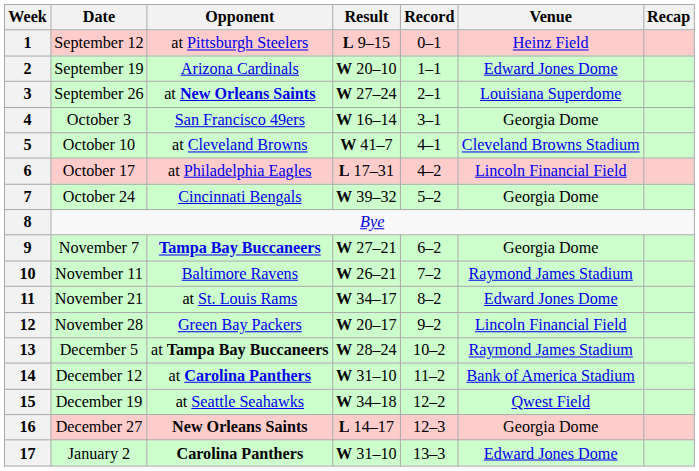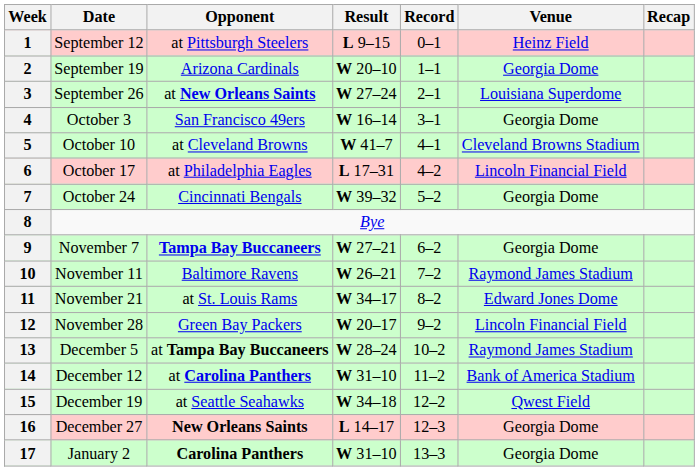(551, 68) Edward Jones Dome -> (551, 68) Georgia Dome
(551, 453) Edward Jones Dome -> (551, 453) Georgia Dome
